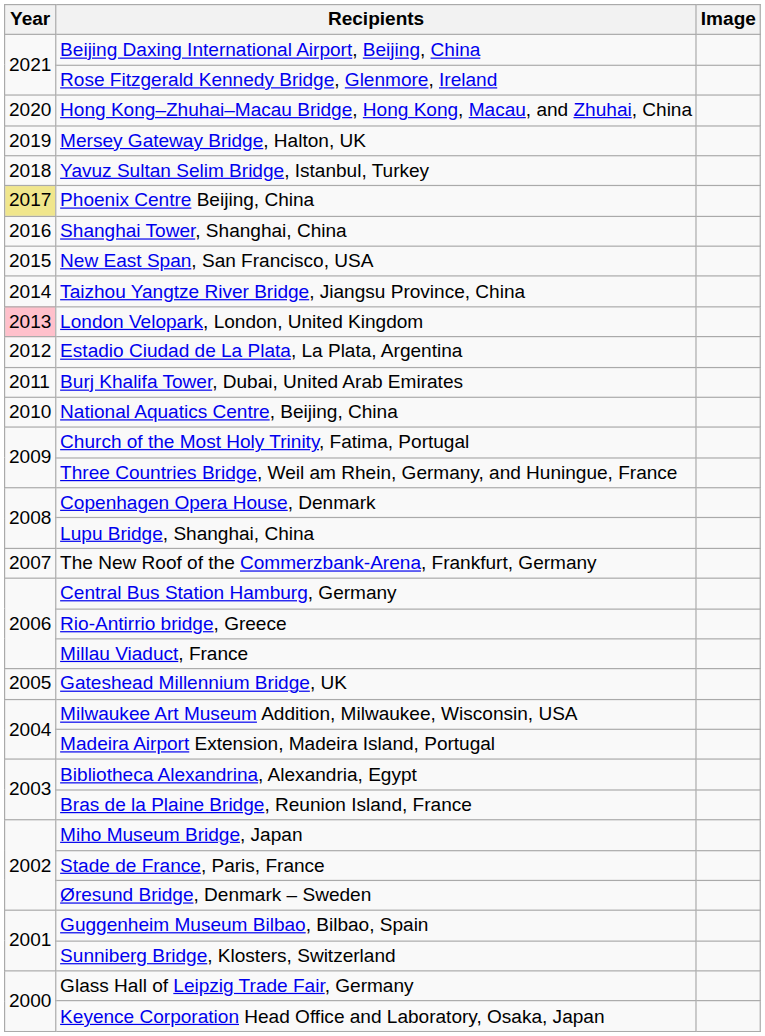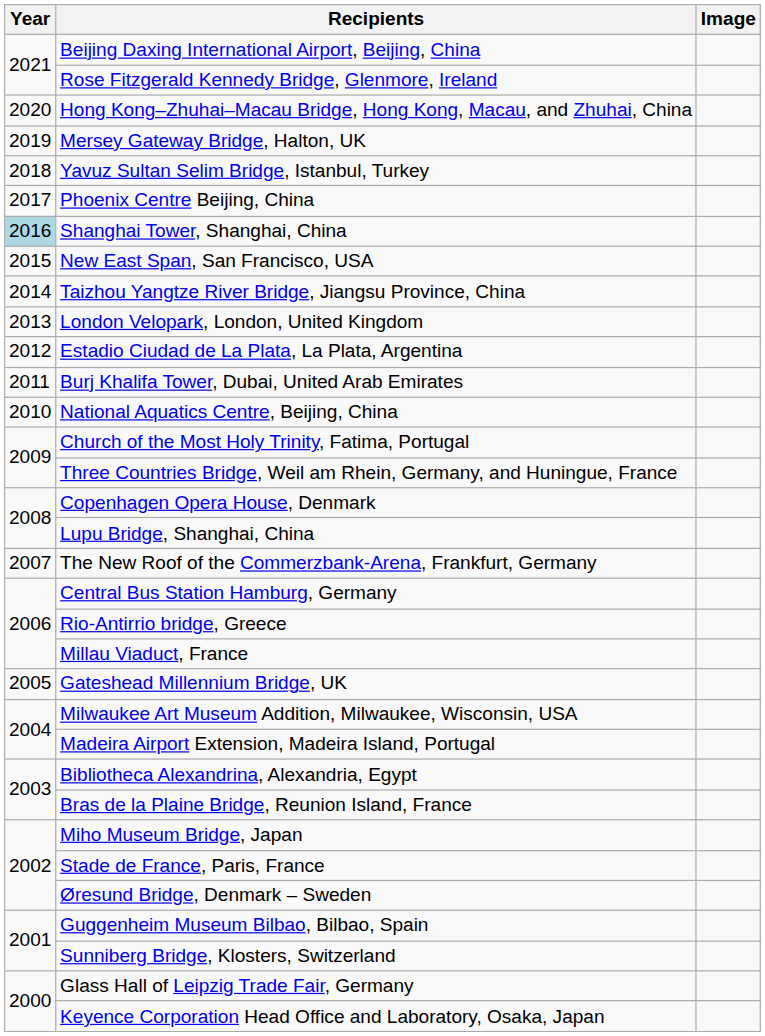(30, 200) khaki background -> (30, 200) no background
(30, 230) no background -> (30, 230) lightblue background
(30, 321) pink background -> (30, 321) no background
